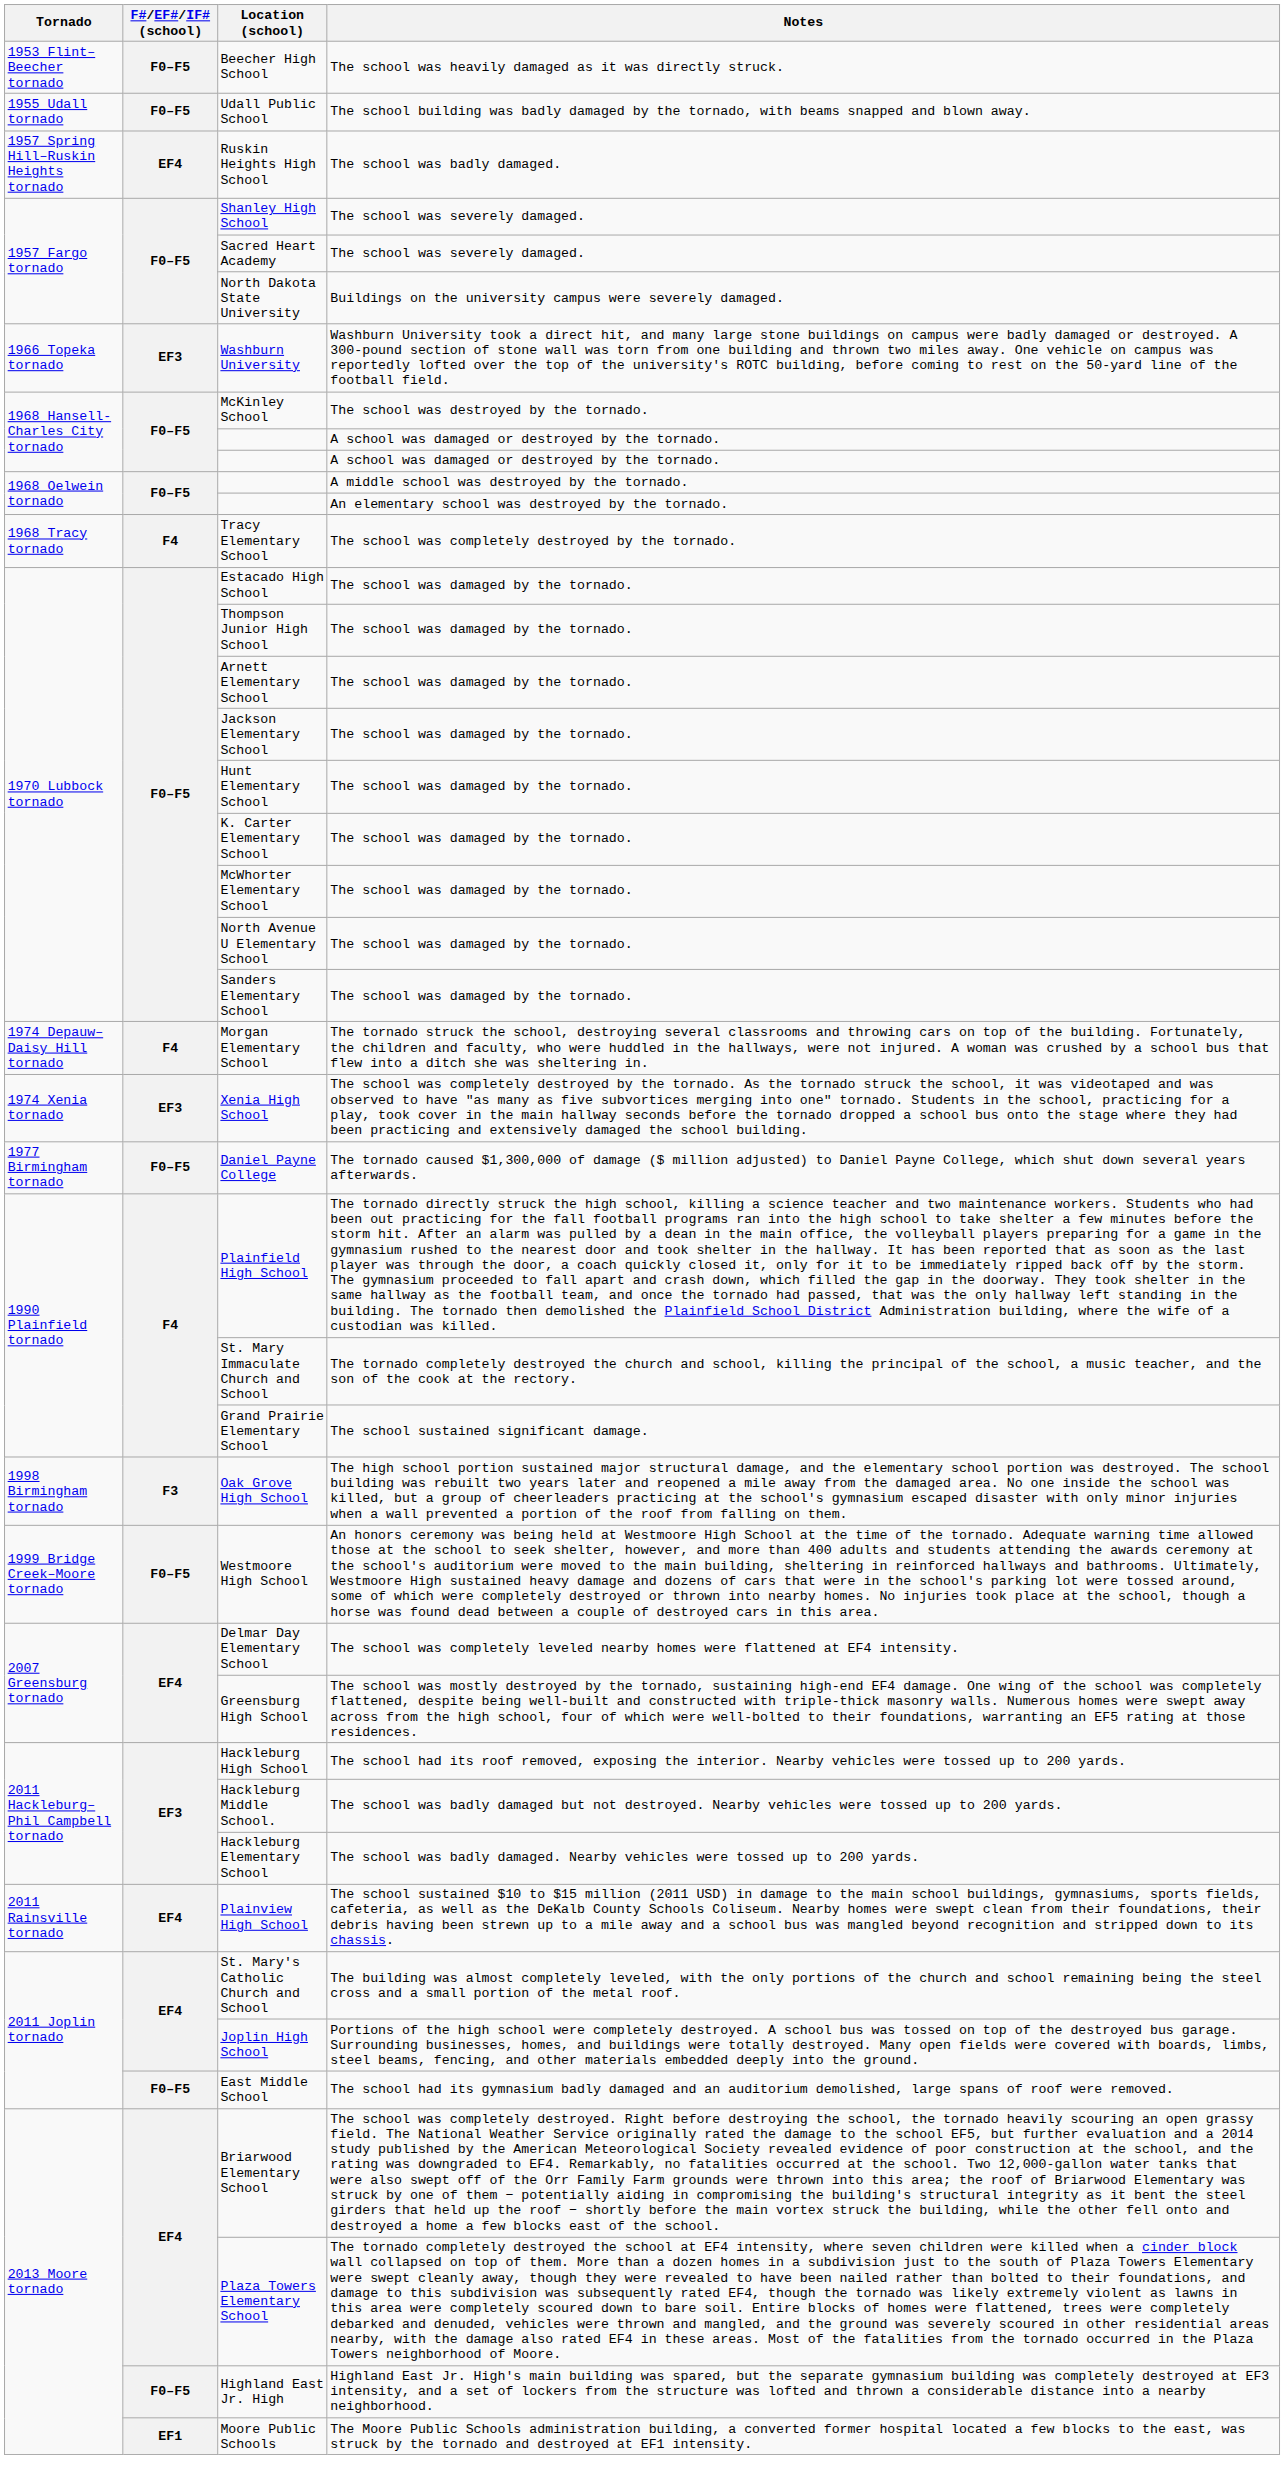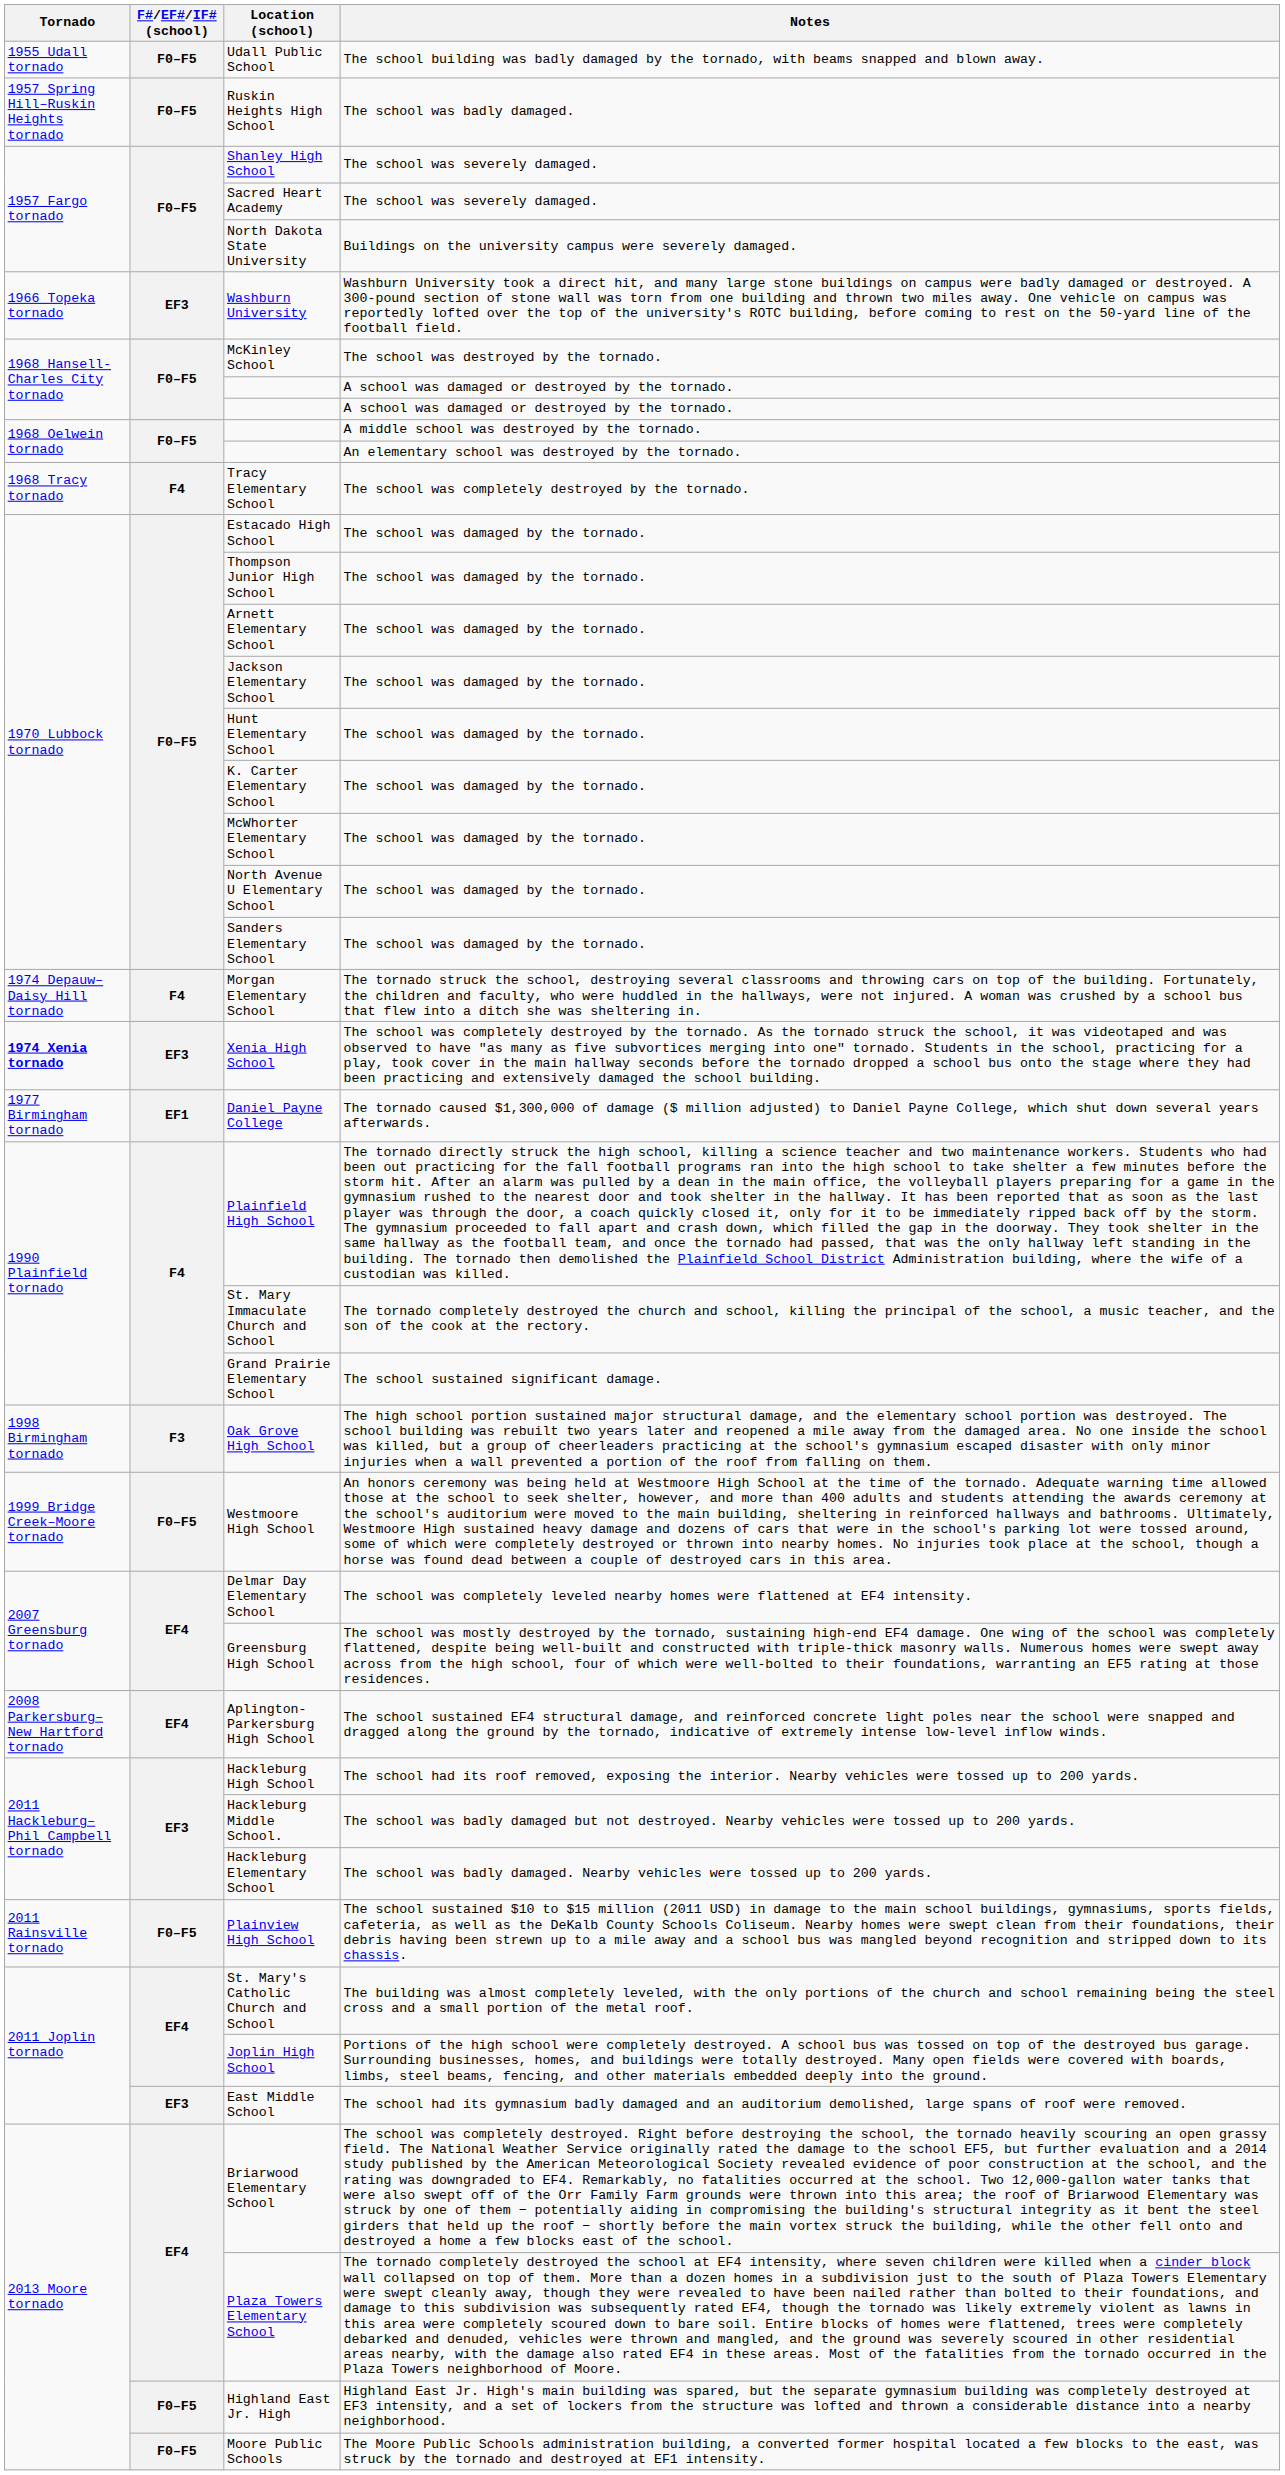- row: (268, 68)
(170, 164) EF4 -> (177, 112) F0–F5
(47, 1108) normal -> (47, 1056) bold
(170, 1168) F0–F5 -> (177, 1115) EF1
+ row: (271, 1724)
(170, 1918) EF4 -> (177, 1933) F0–F5
(170, 2090) F0–F5 -> (177, 2105) EF3
(170, 2436) EF1 -> (177, 2452) F0–F5
